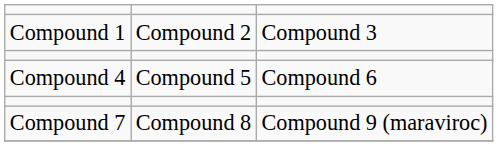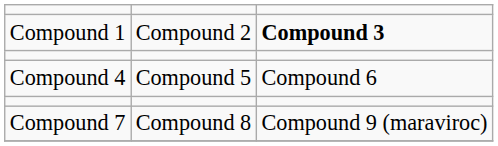(319, 32) normal -> (323, 32) bold
